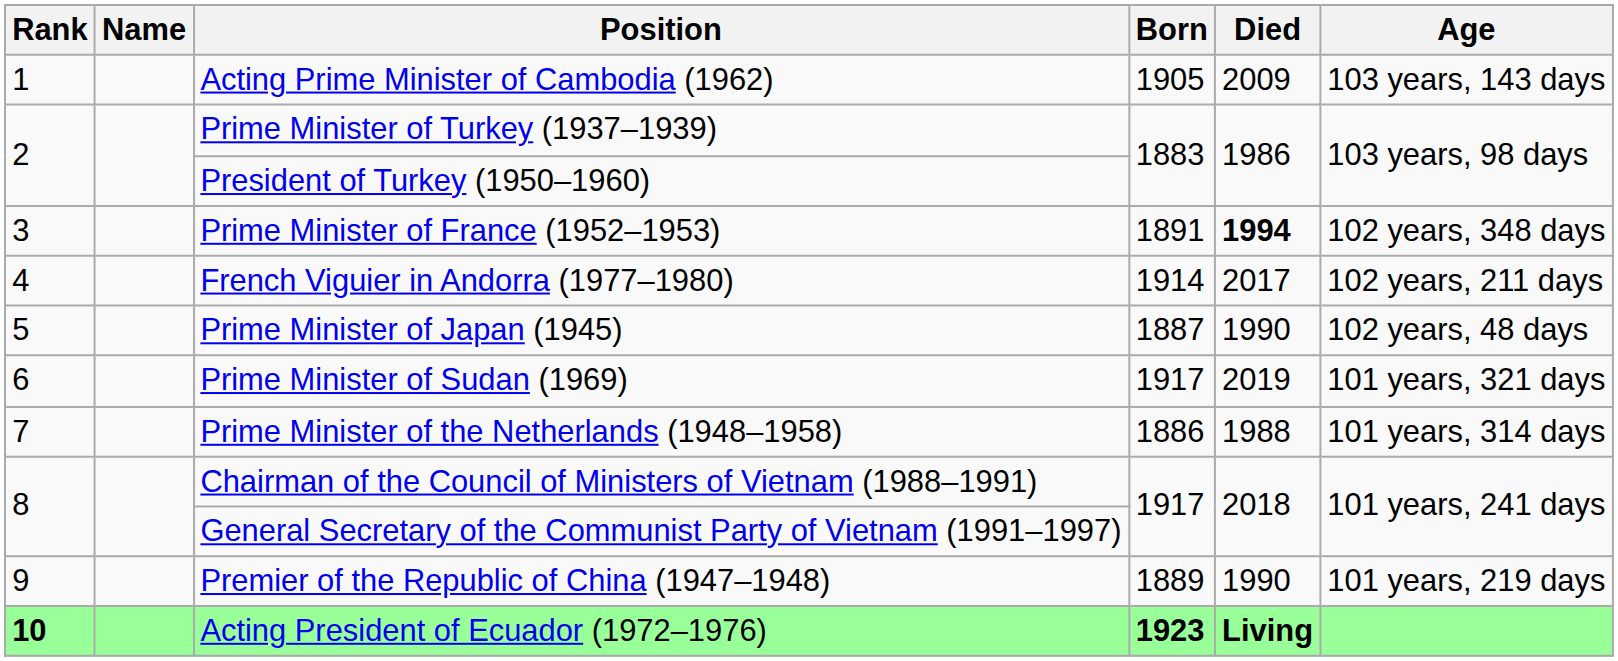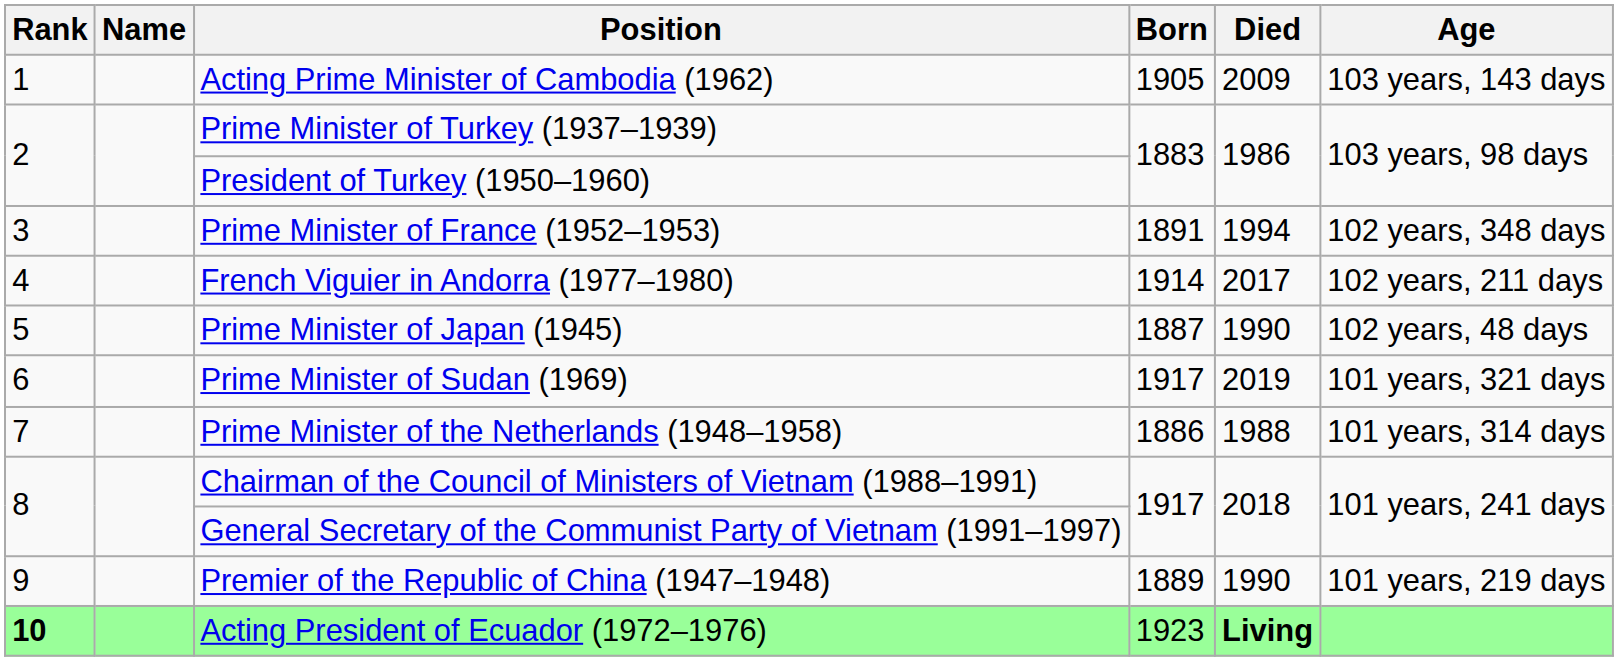(1256, 229) bold -> (1256, 229) normal
(1170, 630) bold -> (1170, 630) normal
